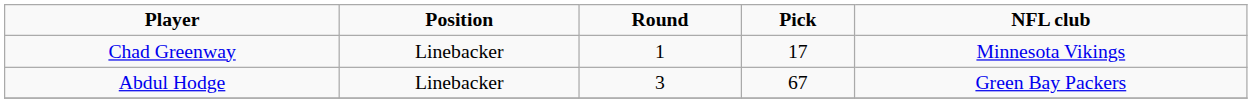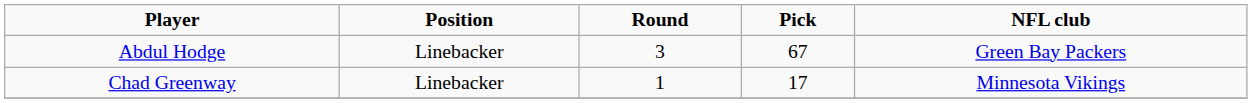rows swapped: (172, 51) <-> (172, 82)
